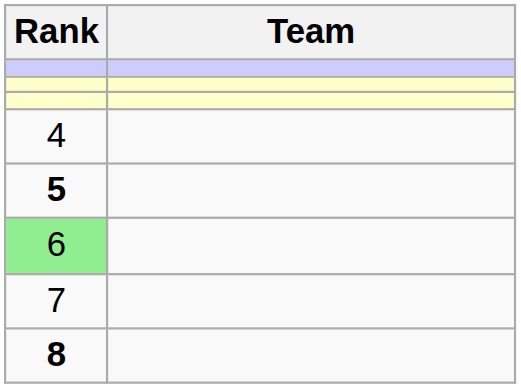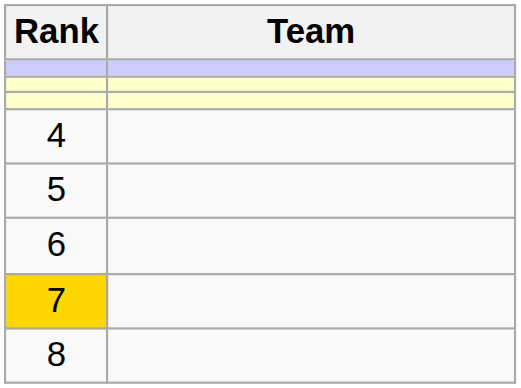(56, 190) bold -> (56, 190) normal
(56, 245) lightgreen background -> (56, 245) no background
(56, 300) no background -> (56, 300) gold background
(56, 355) bold -> (56, 355) normal
